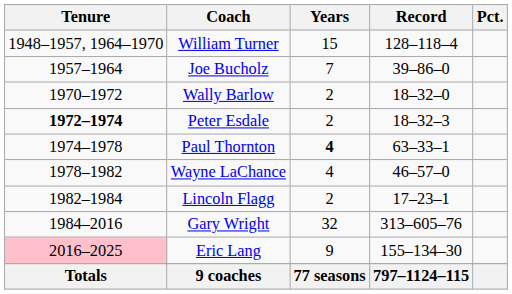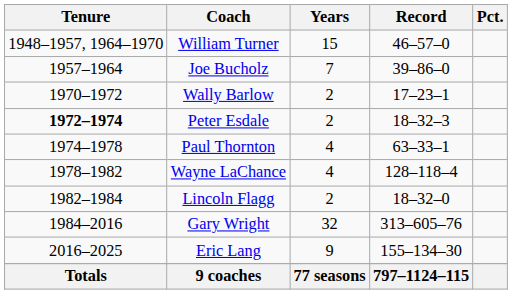(421, 43) 128–118–4 -> (421, 43) 46–57–0
(421, 95) 18–32–0 -> (421, 95) 17–23–1
(330, 146) bold -> (330, 146) normal
(421, 172) 46–57–0 -> (421, 172) 128–118–4
(421, 198) 17–23–1 -> (421, 198) 18–32–0
(86, 250) pink background -> (86, 250) no background
